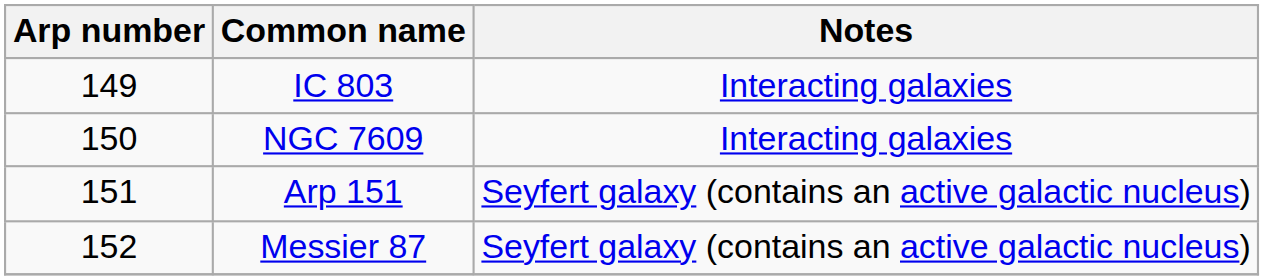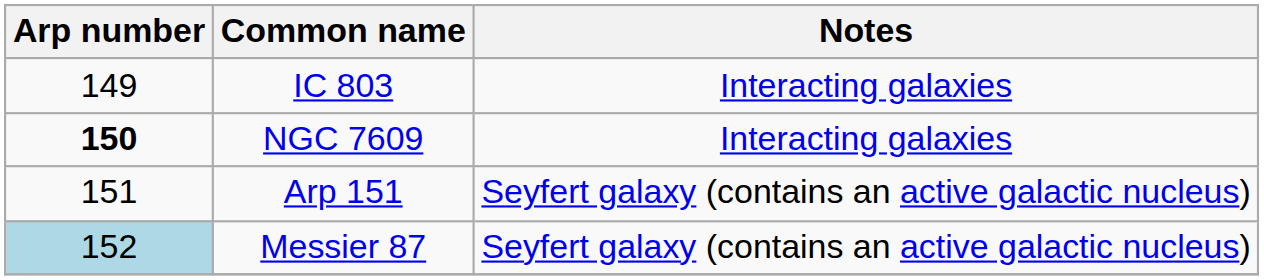(109, 138) normal -> (109, 138) bold
(109, 246) no background -> (109, 246) lightblue background
